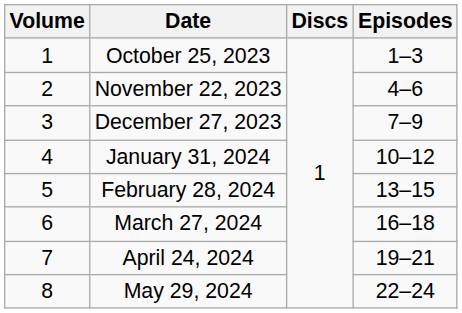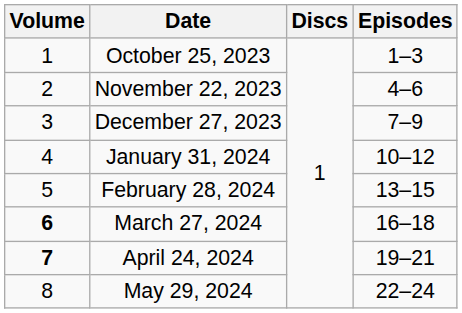(47, 223) normal -> (47, 223) bold
(47, 257) normal -> (47, 257) bold
